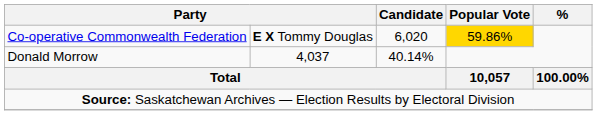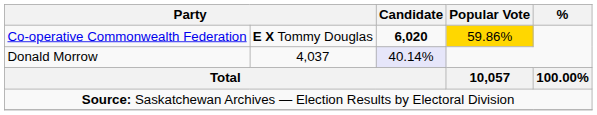(411, 36) normal -> (411, 36) bold
(411, 57) no background -> (411, 57) lavender background
